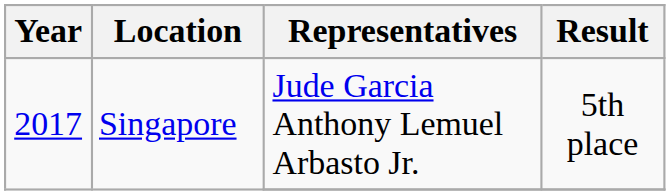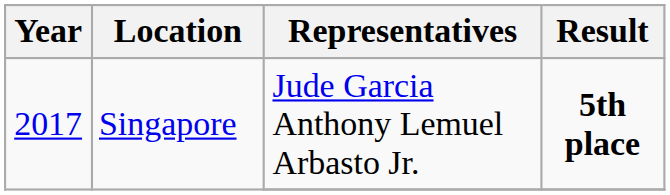(602, 123) normal -> (602, 123) bold
